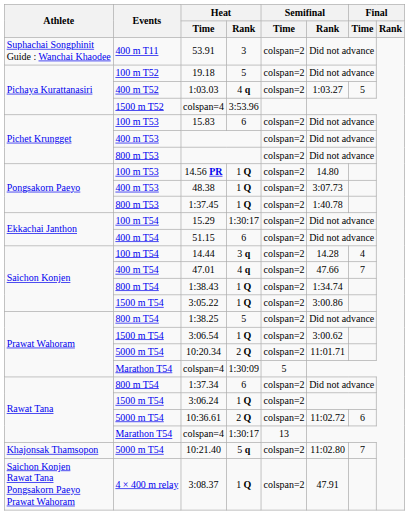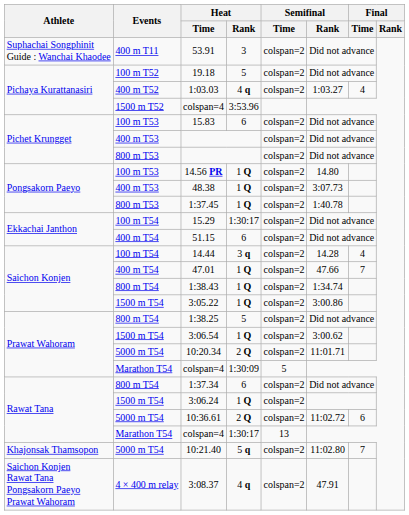(363, 90) 5 -> (363, 90) 4
(244, 270) 4 q -> (244, 270) 1 Q
(244, 484) 1 Q -> (244, 484) 4 q
